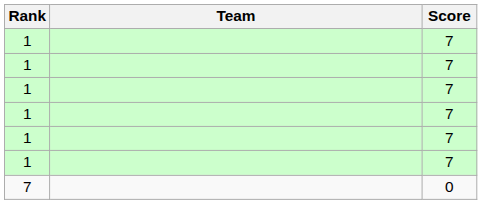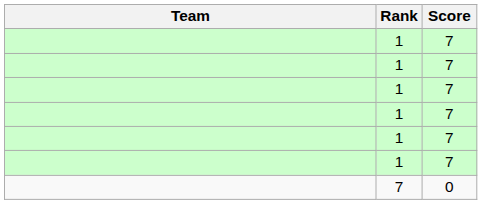columns swapped: (27, 16) <-> (236, 16)
